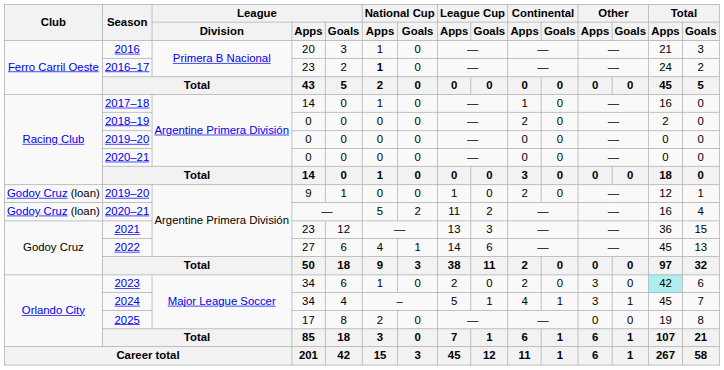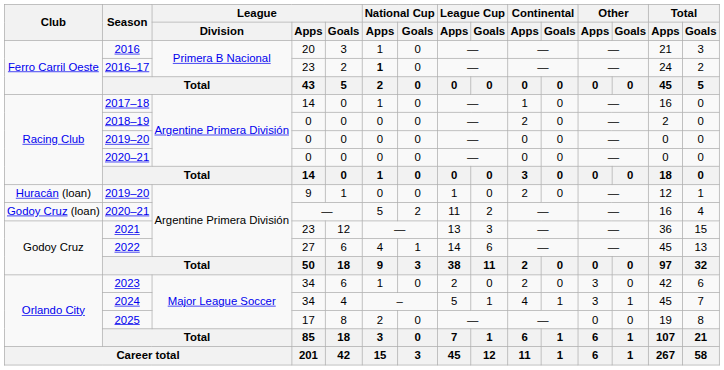(53, 193) Godoy Cruz (loan) -> (53, 193) Huracán (loan)
(665, 283) paleturquoise background -> (665, 283) no background
